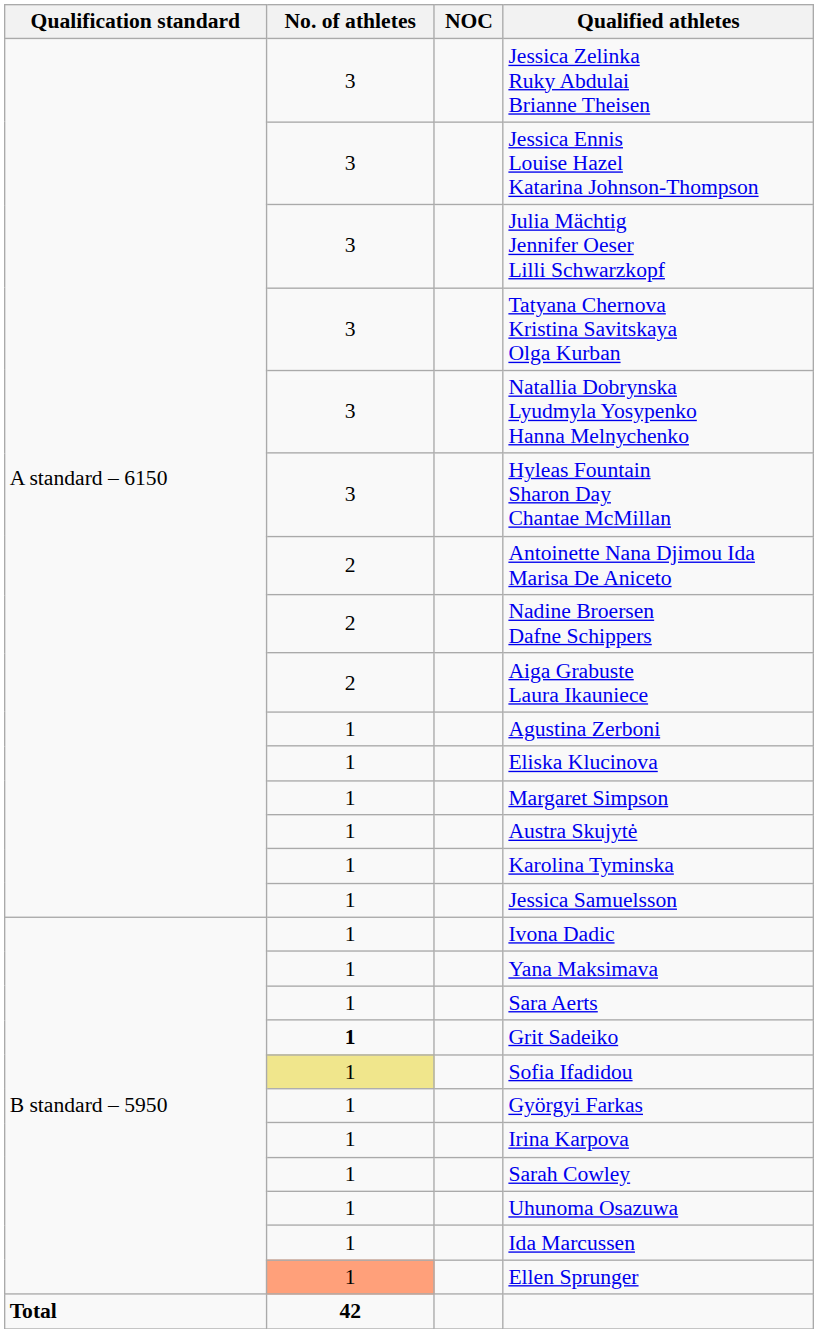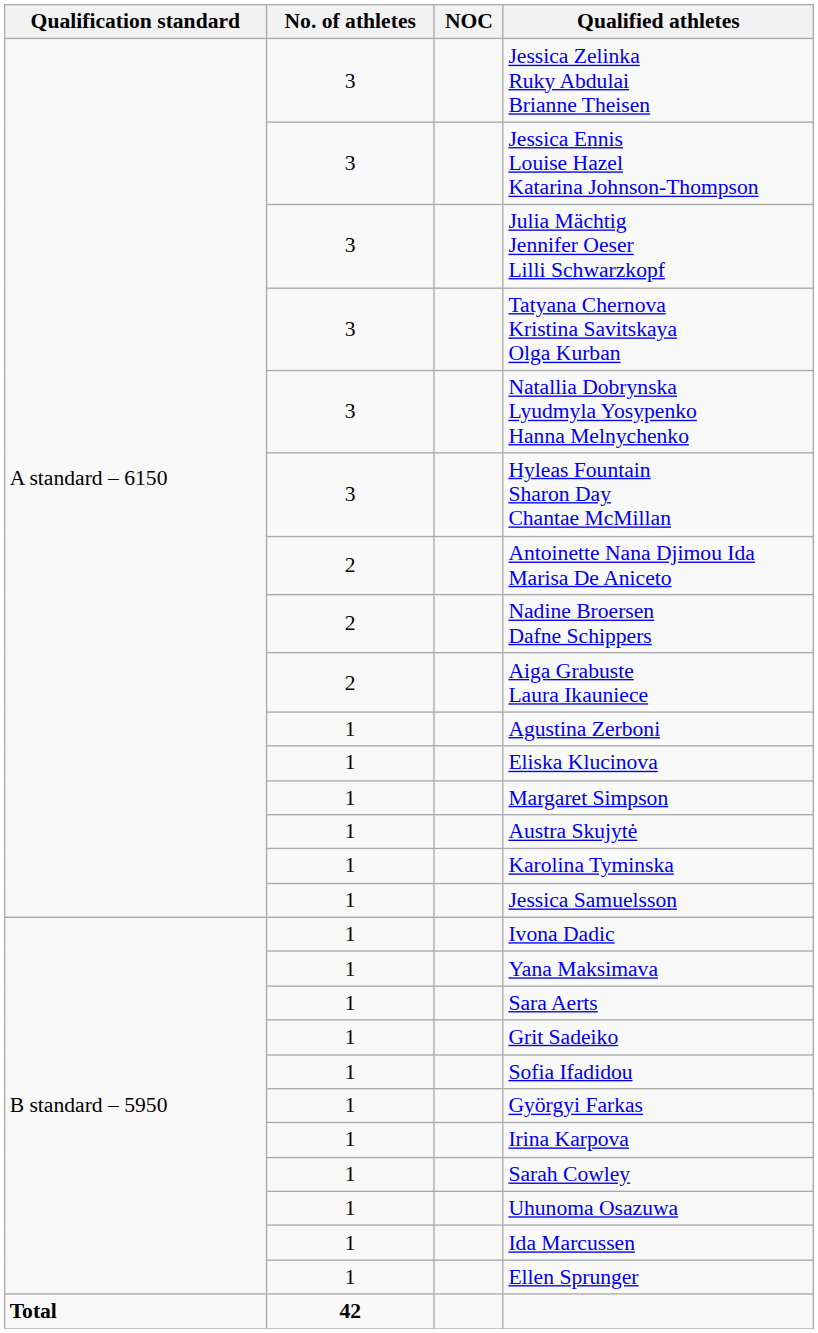(350, 1036) bold -> (350, 1036) normal
(350, 1071) khaki background -> (350, 1071) no background
(350, 1276) lightsalmon background -> (350, 1276) no background
